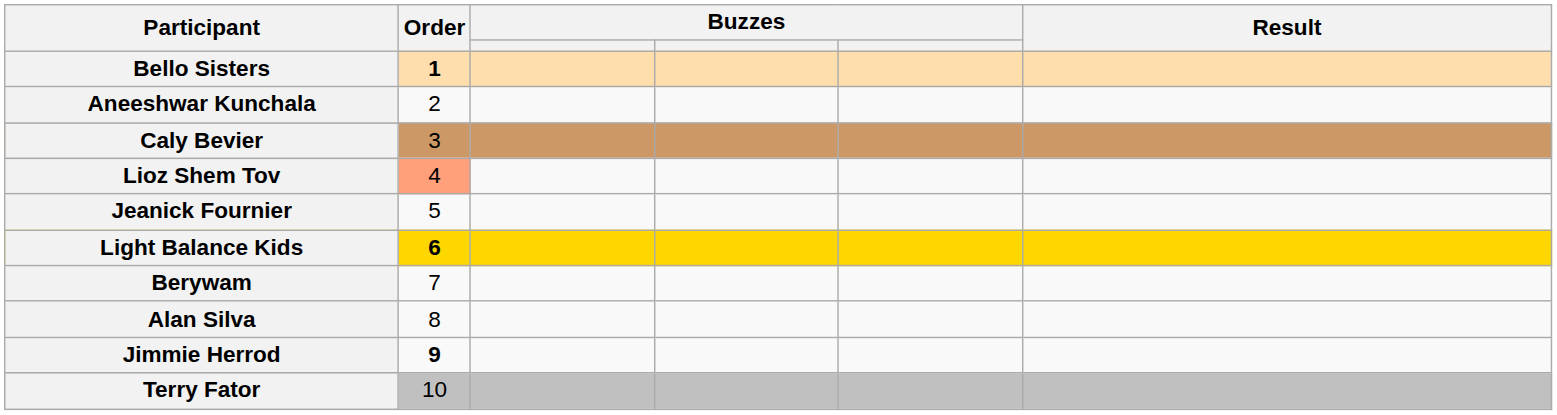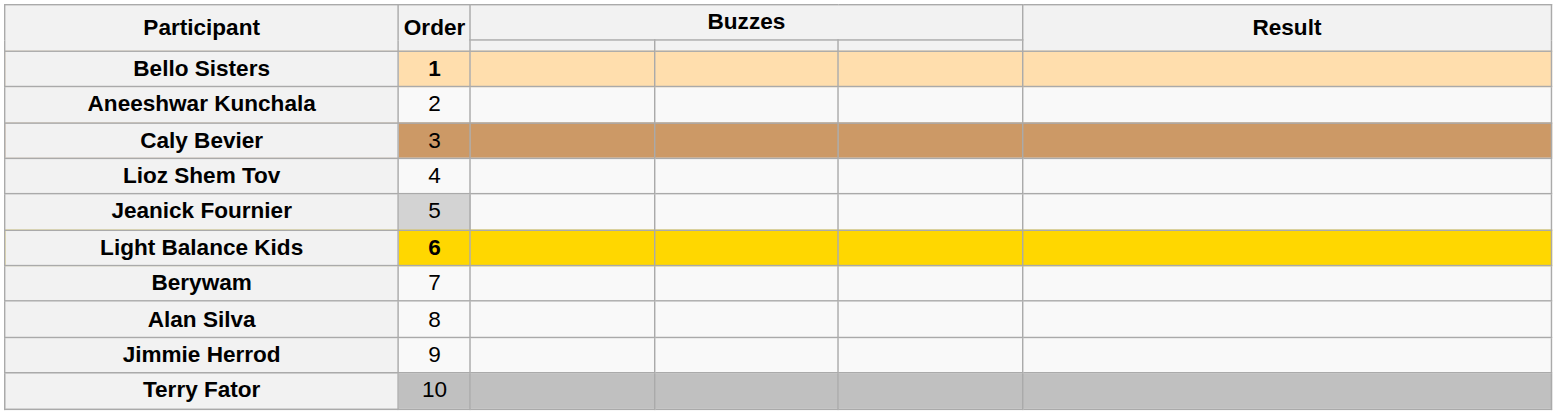(435, 175) lightsalmon background -> (435, 175) no background
(435, 211) no background -> (435, 211) lightgrey background
(435, 354) bold -> (435, 354) normal
